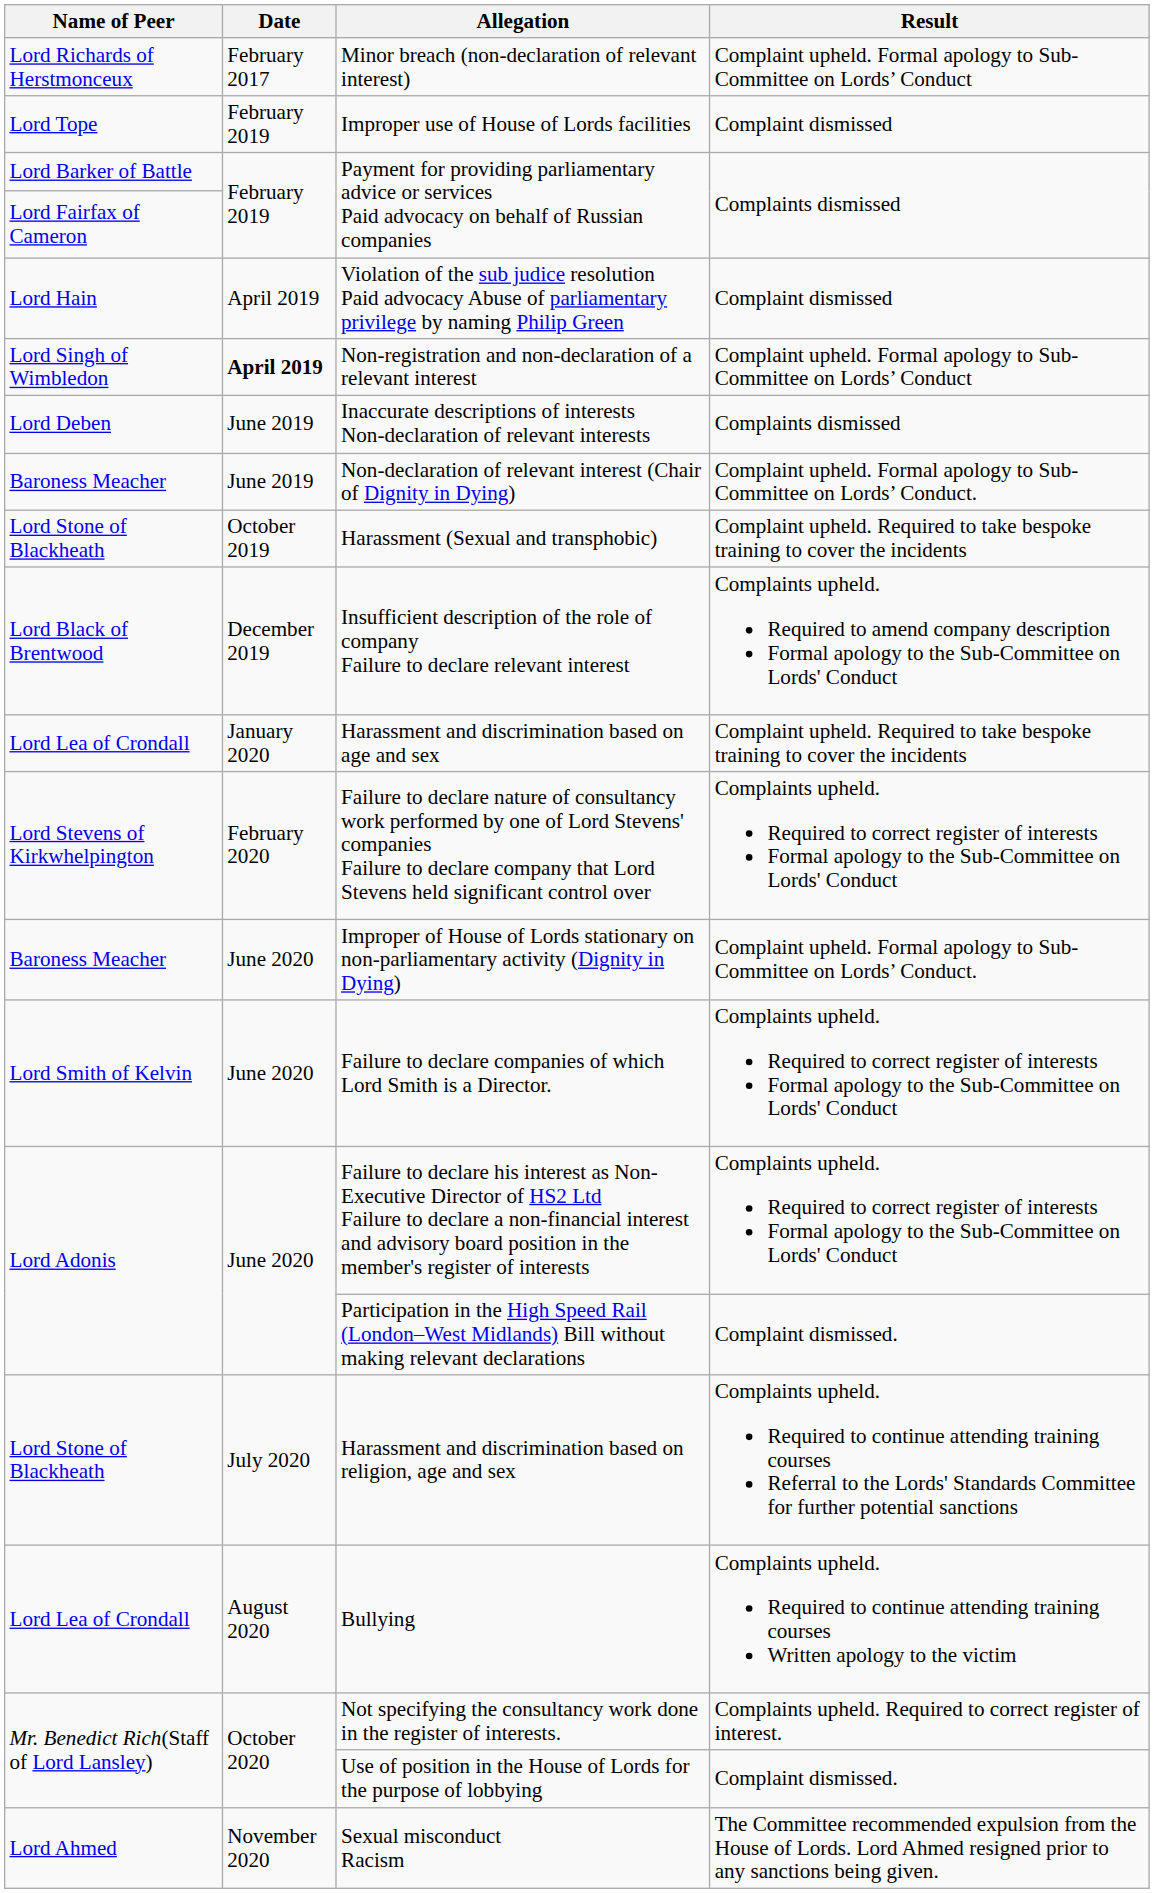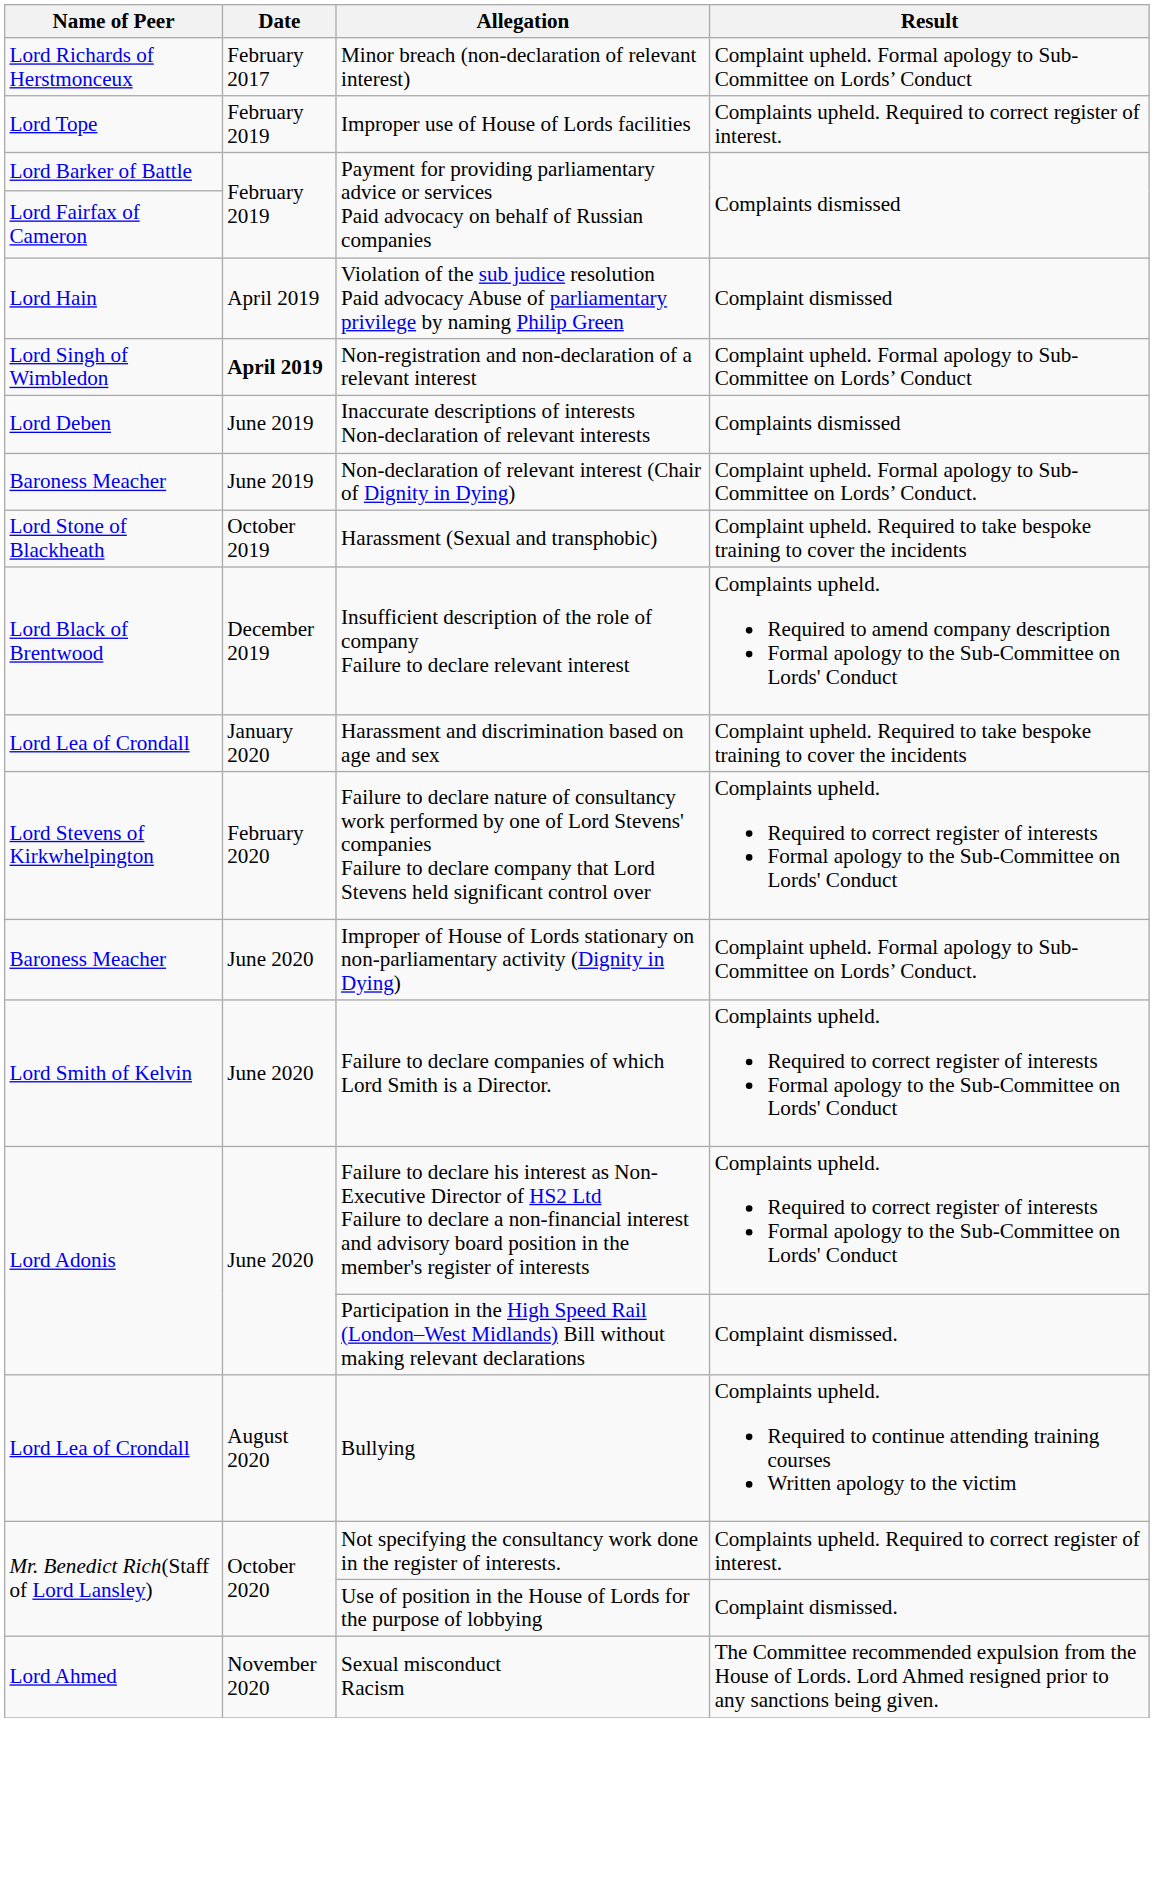(804, 123) Complaint dismissed -> (927, 123) Complaints upheld. Required to correct register of interest.
- row: (68, 1460)
